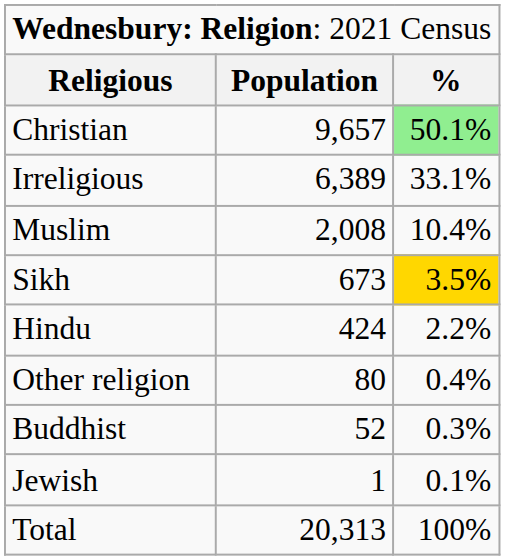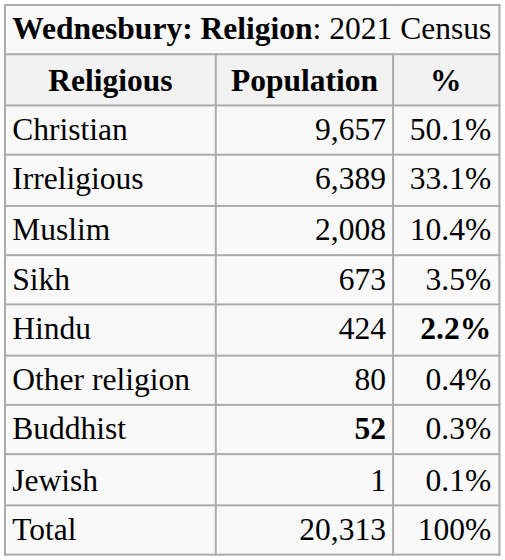(451, 129) lightgreen background -> (451, 129) no background
(458, 279) gold background -> (458, 279) no background
(458, 329) normal -> (456, 329) bold
(370, 429) normal -> (370, 429) bold
